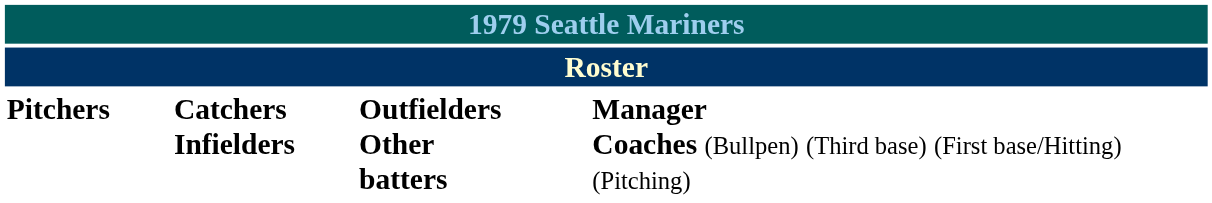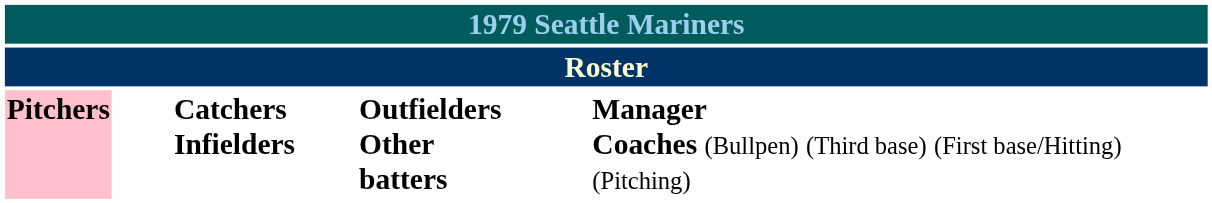(58, 109) no background -> (58, 109) pink background
